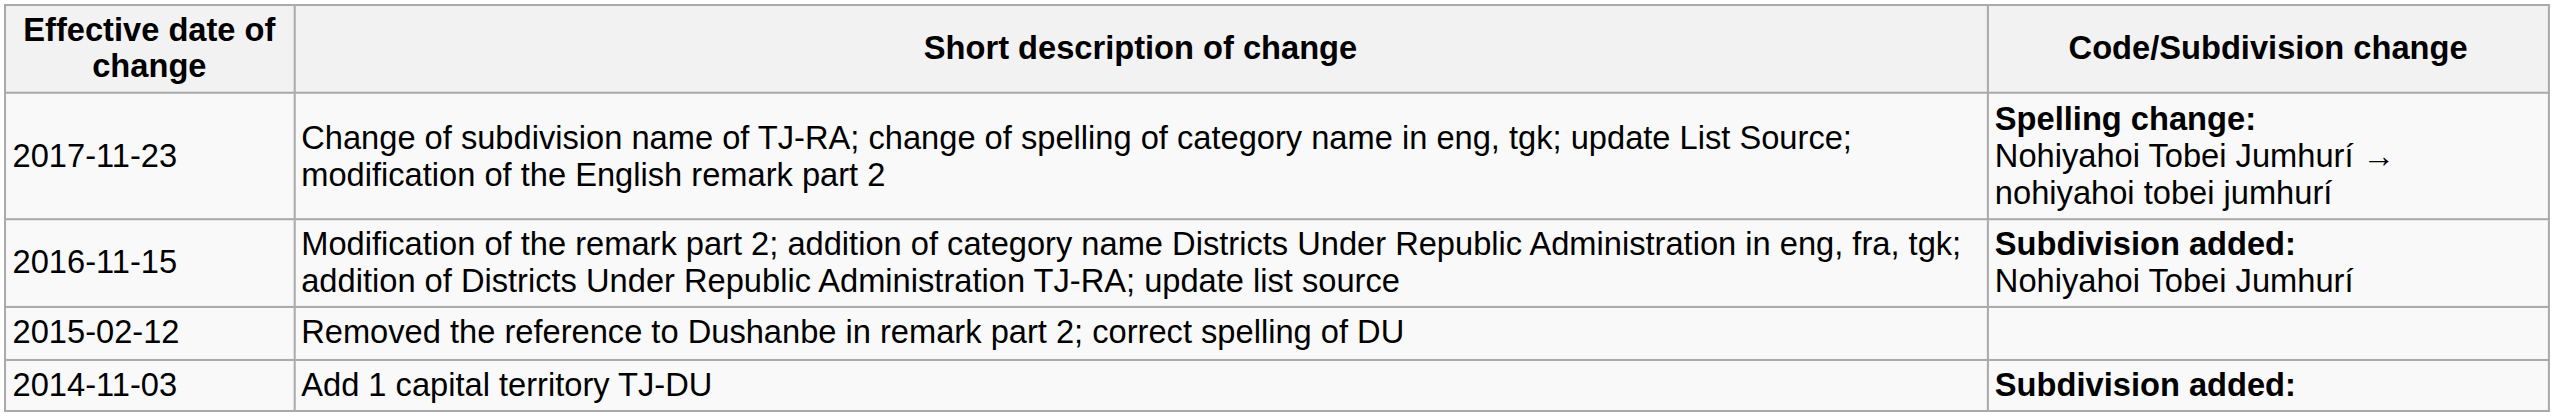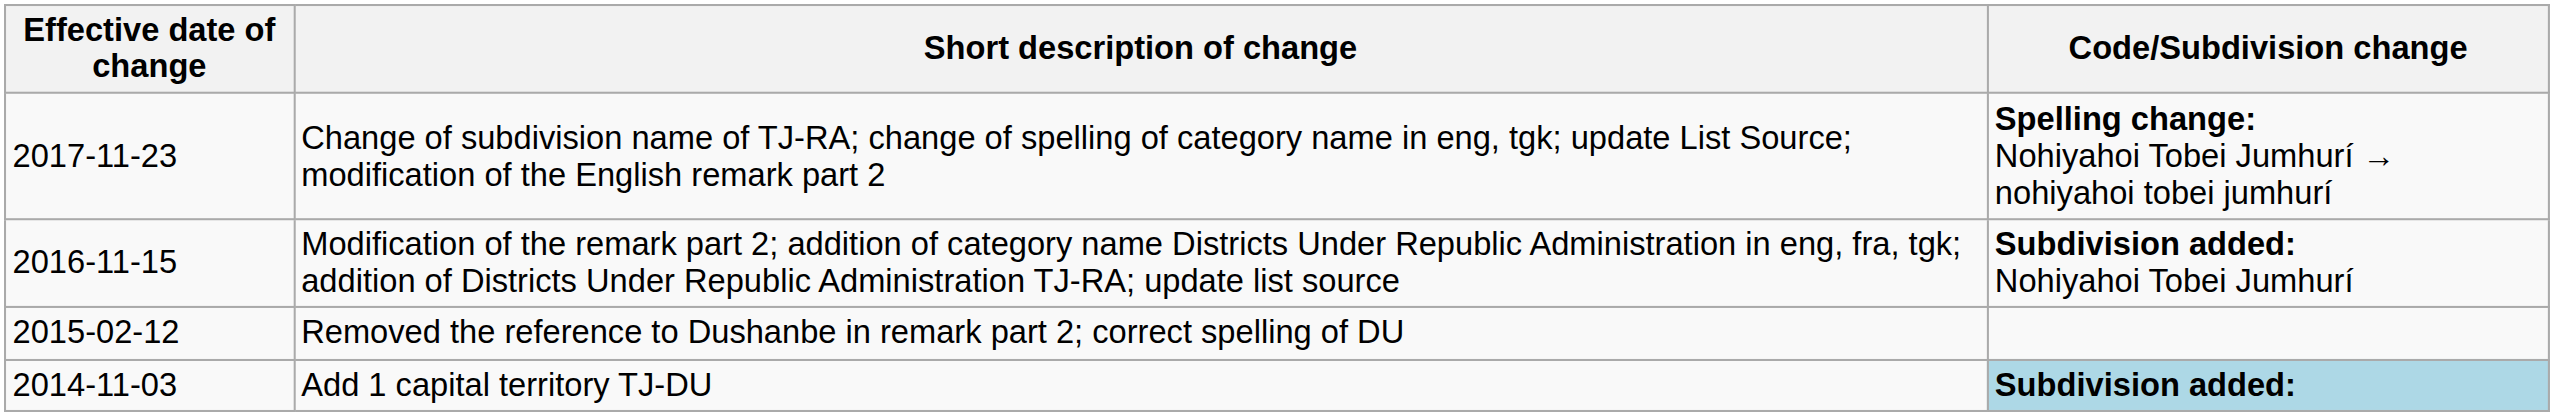(2145, 384) no background -> (2145, 384) lightblue background
